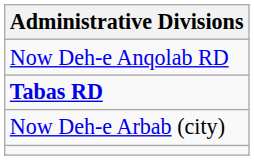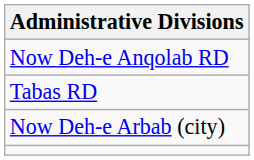(56, 92) bold -> (53, 92) normal
